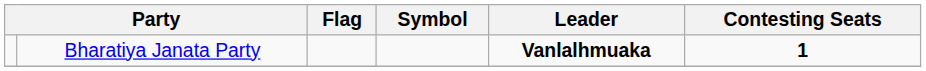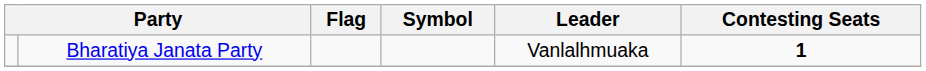(586, 50) bold -> (588, 50) normal
